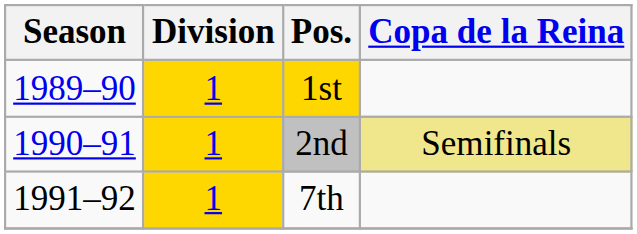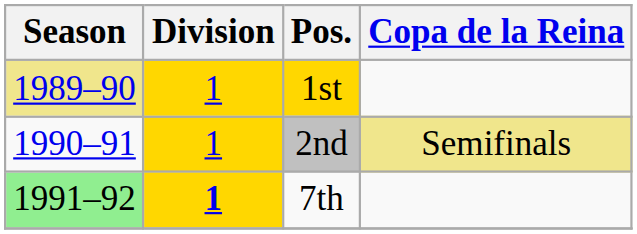(74, 87) no background -> (74, 87) khaki background
(74, 198) no background -> (74, 198) lightgreen background
(213, 198) normal -> (213, 198) bold
